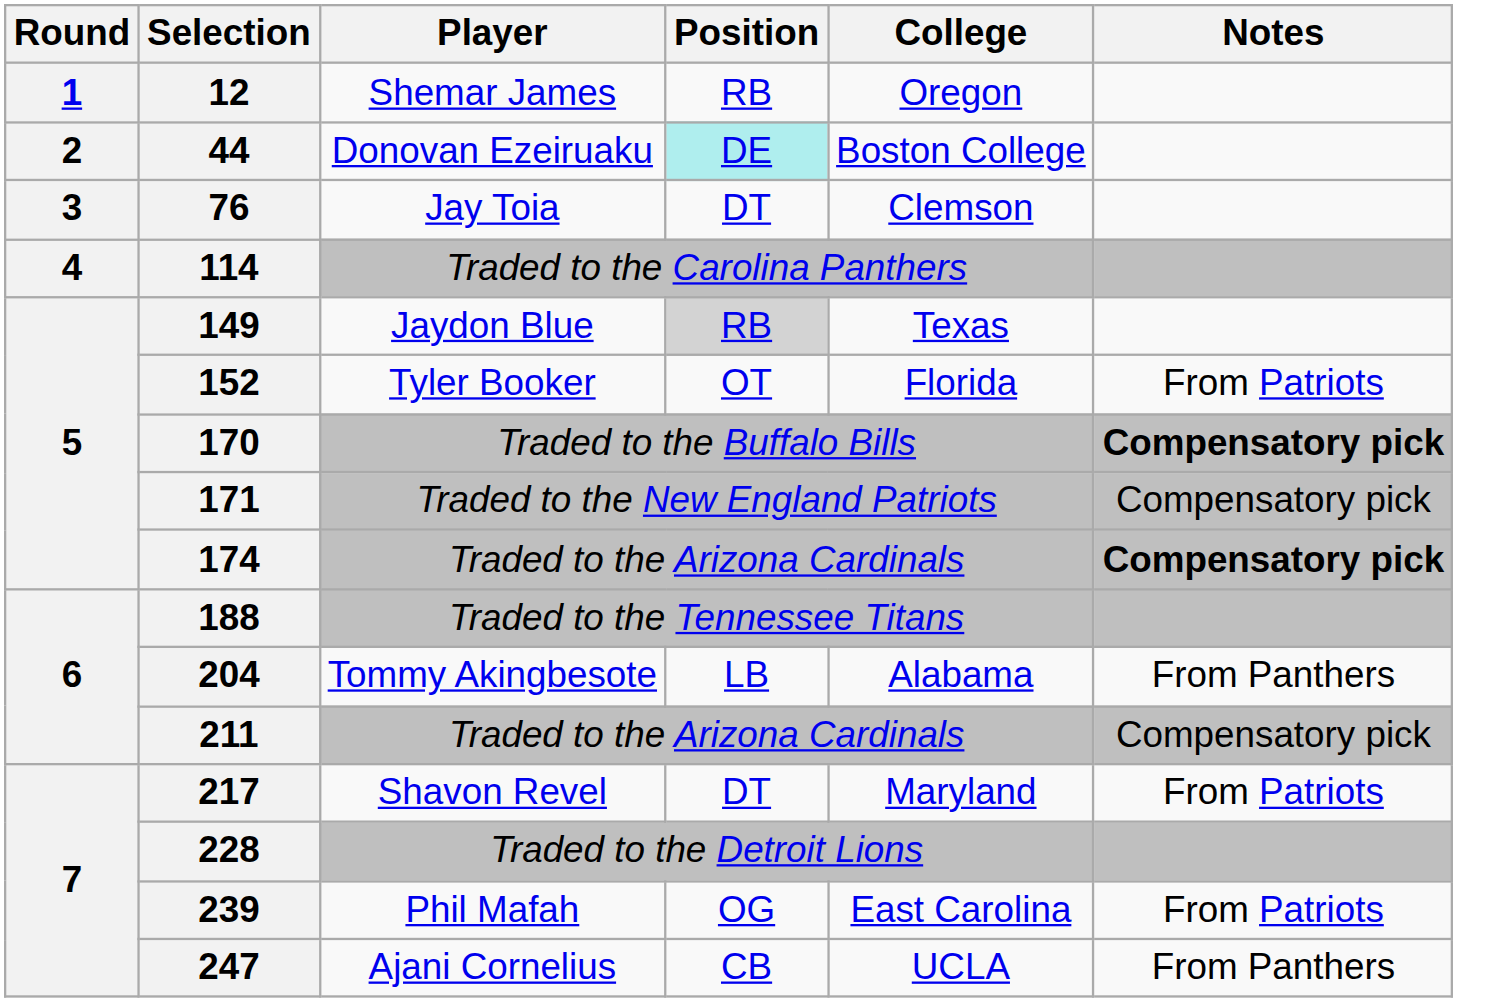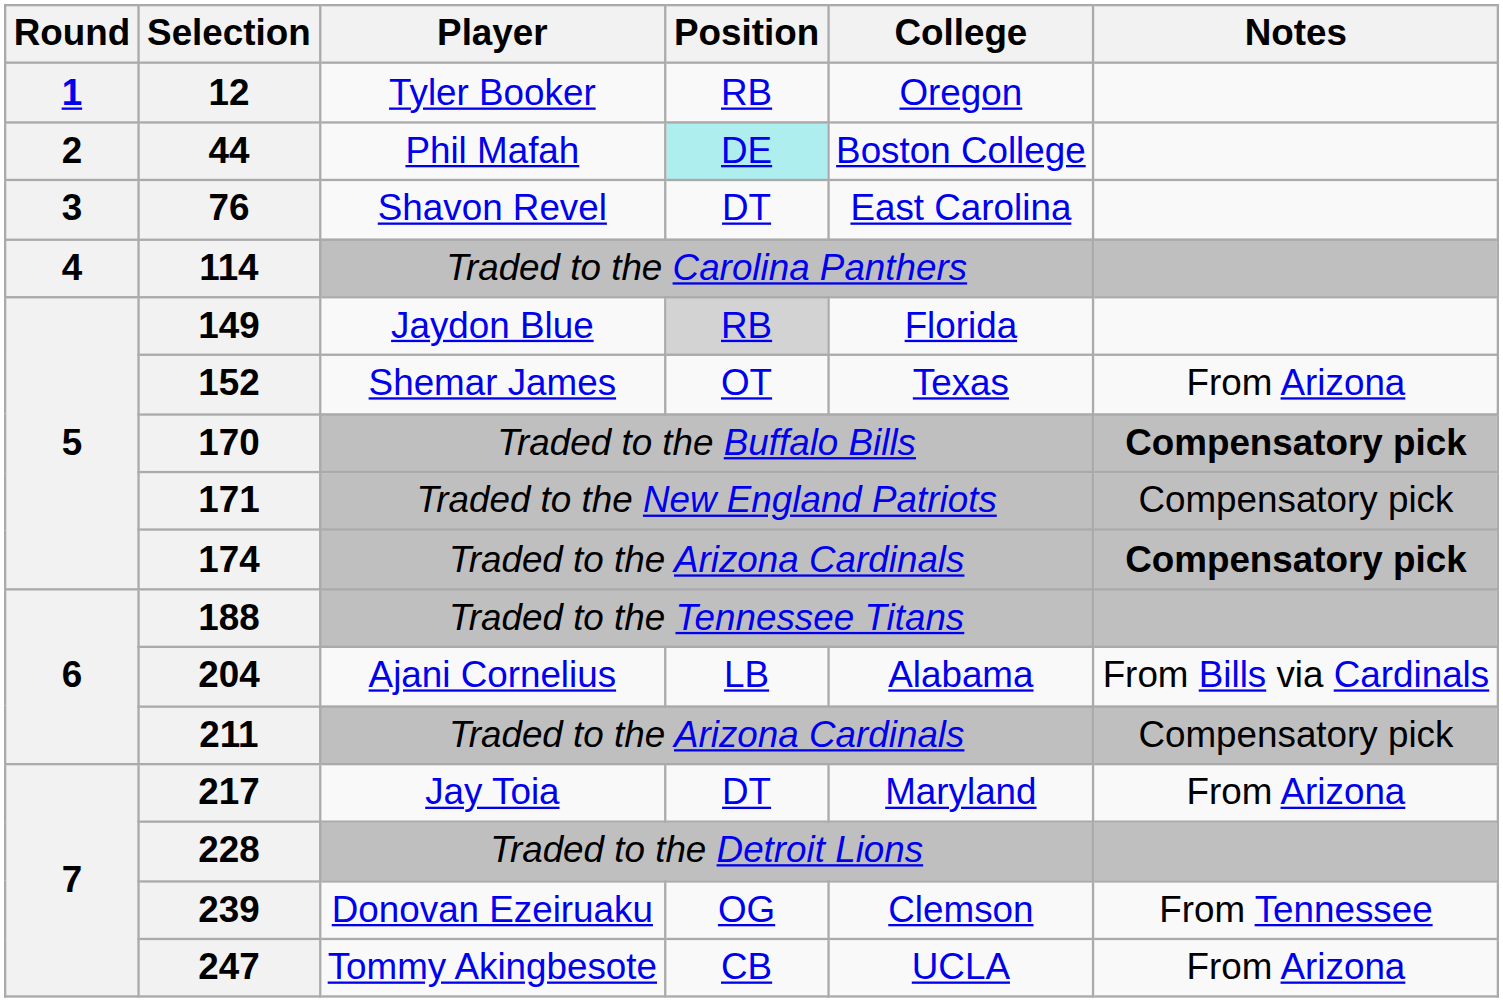(492, 92) Shemar James -> (492, 92) Tyler Booker
(492, 150) Donovan Ezeiruaku -> (492, 150) Phil Mafah
(492, 208) Jay Toia -> (492, 208) Shavon Revel
(961, 208) Clemson -> (961, 208) East Carolina
(961, 325) Texas -> (961, 325) Florida
(492, 383) Tyler Booker -> (492, 383) Shemar James
(961, 383) Florida -> (961, 383) Texas
(1273, 383) From Patriots -> (1296, 383) From Arizona
(492, 675) Tommy Akingbesote -> (492, 675) Ajani Cornelius
(1273, 675) From Panthers -> (1296, 675) From Bills via Cardinals
(492, 792) Shavon Revel -> (492, 792) Jay Toia
(1273, 792) From Patriots -> (1296, 792) From Arizona
(492, 909) Phil Mafah -> (492, 909) Donovan Ezeiruaku
(961, 909) East Carolina -> (961, 909) Clemson
(1273, 909) From Patriots -> (1296, 909) From Tennessee
(492, 967) Ajani Cornelius -> (492, 967) Tommy Akingbesote
(1273, 967) From Panthers -> (1296, 967) From Arizona
